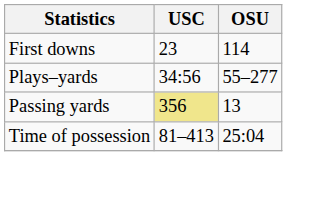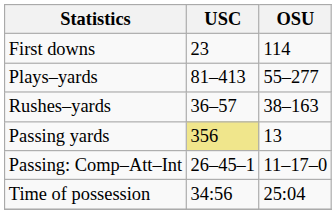(180, 77) 34:56 -> (218, 77) 81–413
+ row: (60, 106)
+ row: (95, 164)
(186, 135) 81–413 -> (212, 194) 34:56
